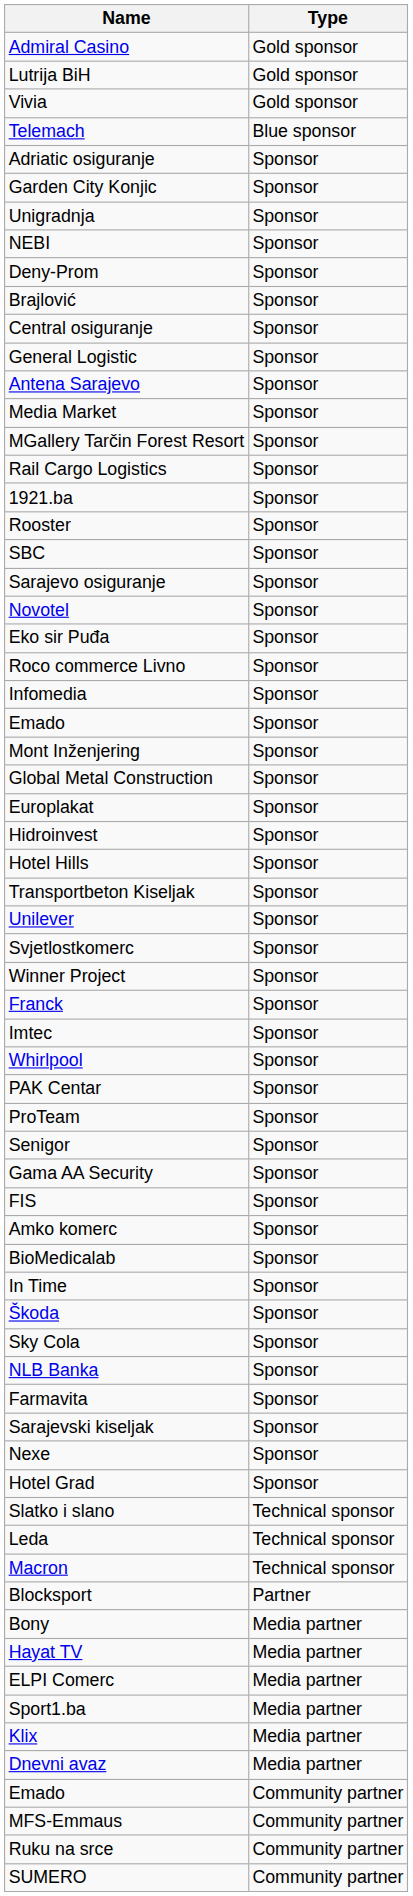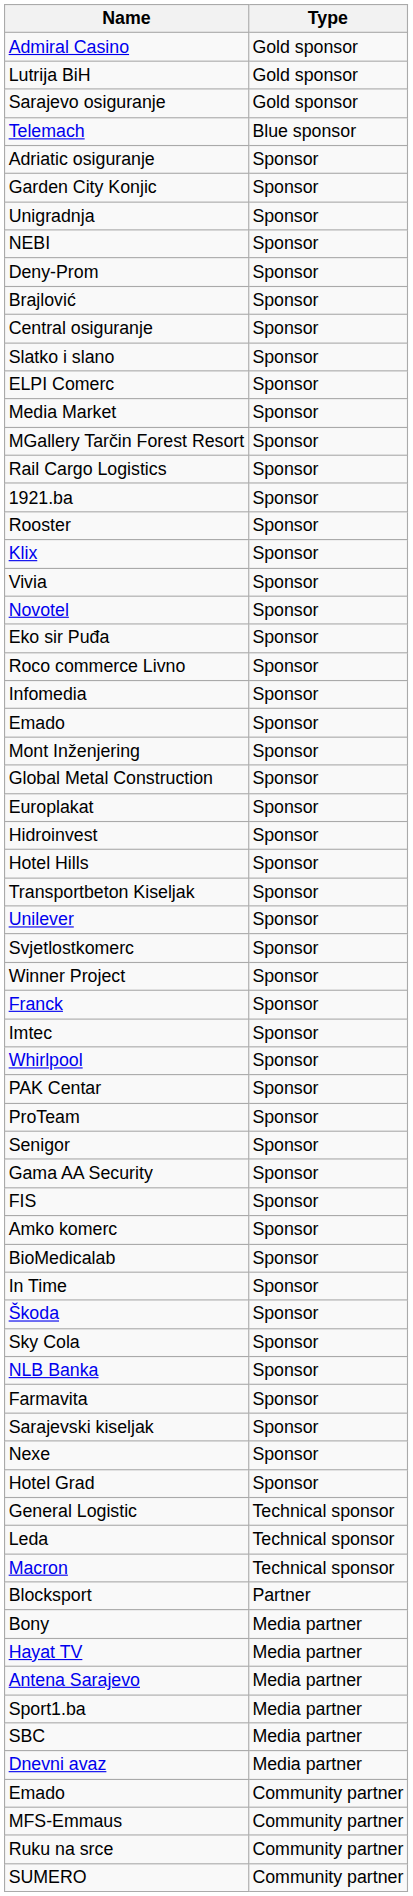(28, 103) Vivia -> (87, 103) Sarajevo osiguranje
(73, 356) General Logistic -> (61, 356) Slatko i slano
(74, 384) Antena Sarajevo -> (61, 384) ELPI Comerc
(27, 553) SBC -> (23, 553) Klix
(87, 581) Sarajevo osiguranje -> (28, 581) Vivia
(61, 1511) Slatko i slano -> (73, 1511) General Logistic
(61, 1680) ELPI Comerc -> (74, 1680) Antena Sarajevo
(23, 1736) Klix -> (27, 1736) SBC
